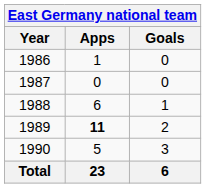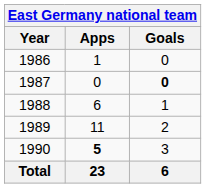(165, 82) normal -> (165, 82) bold
(97, 127) bold -> (97, 127) normal
(97, 149) normal -> (97, 149) bold
